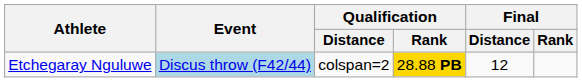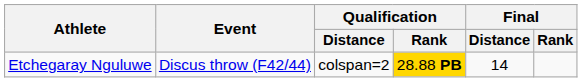(235, 65) lightblue background -> (235, 65) no background
(499, 65) 12 -> (499, 65) 14
